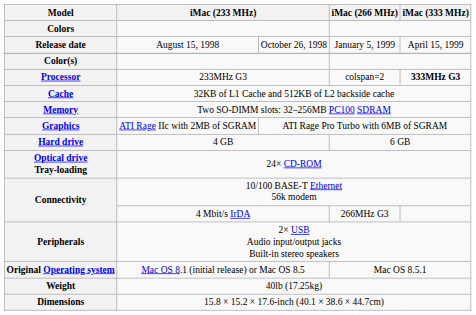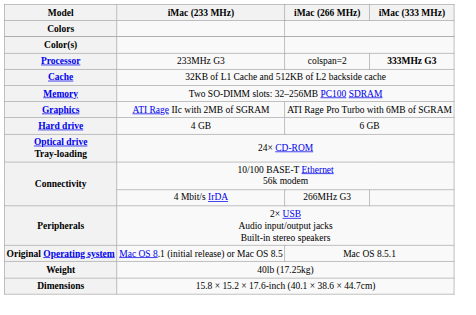- row: (61, 44)
